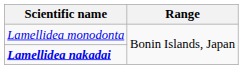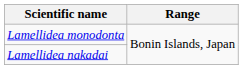(59, 54) bold -> (58, 54) normal
